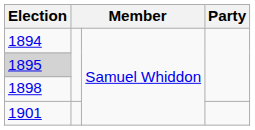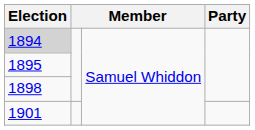(25, 40) no background -> (25, 40) lightgrey background
(25, 64) lightgrey background -> (25, 64) no background
